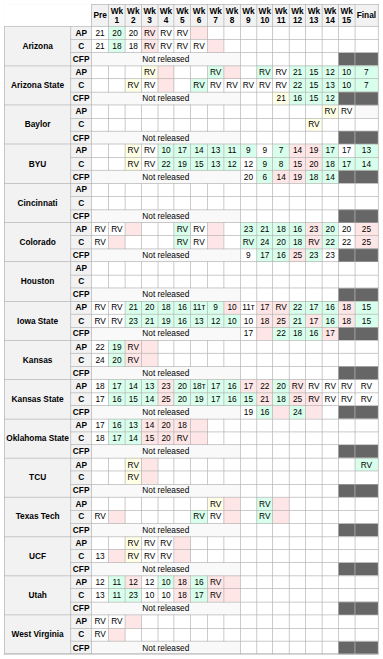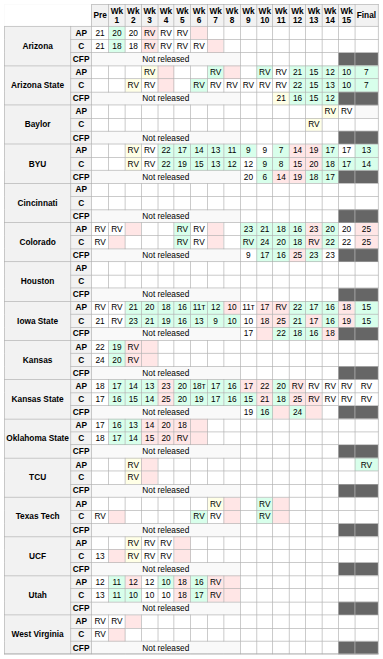(166, 150) 10 -> (166, 150) 22
(330, 177) 14 -> (330, 177) 17
(216, 307) 9 -> (216, 307) 12
(100, 320) RV -> (100, 320) 21
(216, 320) 12 -> (216, 320) 9
(347, 320) 18 -> (347, 320) 19
(330, 333) 17 -> (330, 333) 18
(133, 595) 23 -> (133, 595) 10
